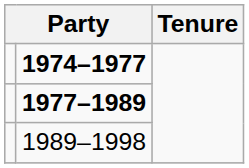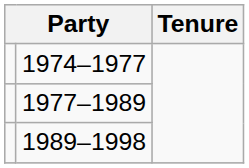(84, 63) bold -> (84, 63) normal
(84, 102) bold -> (84, 102) normal
